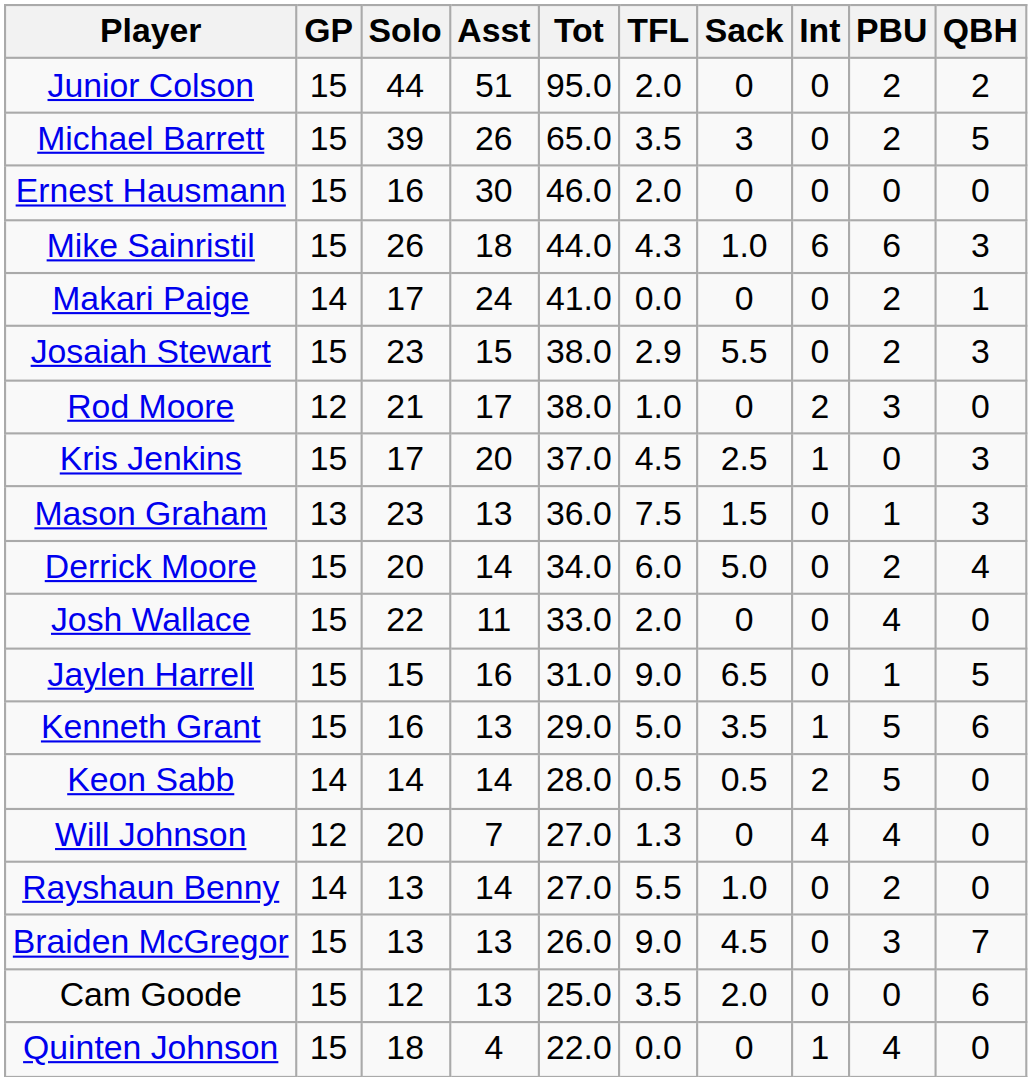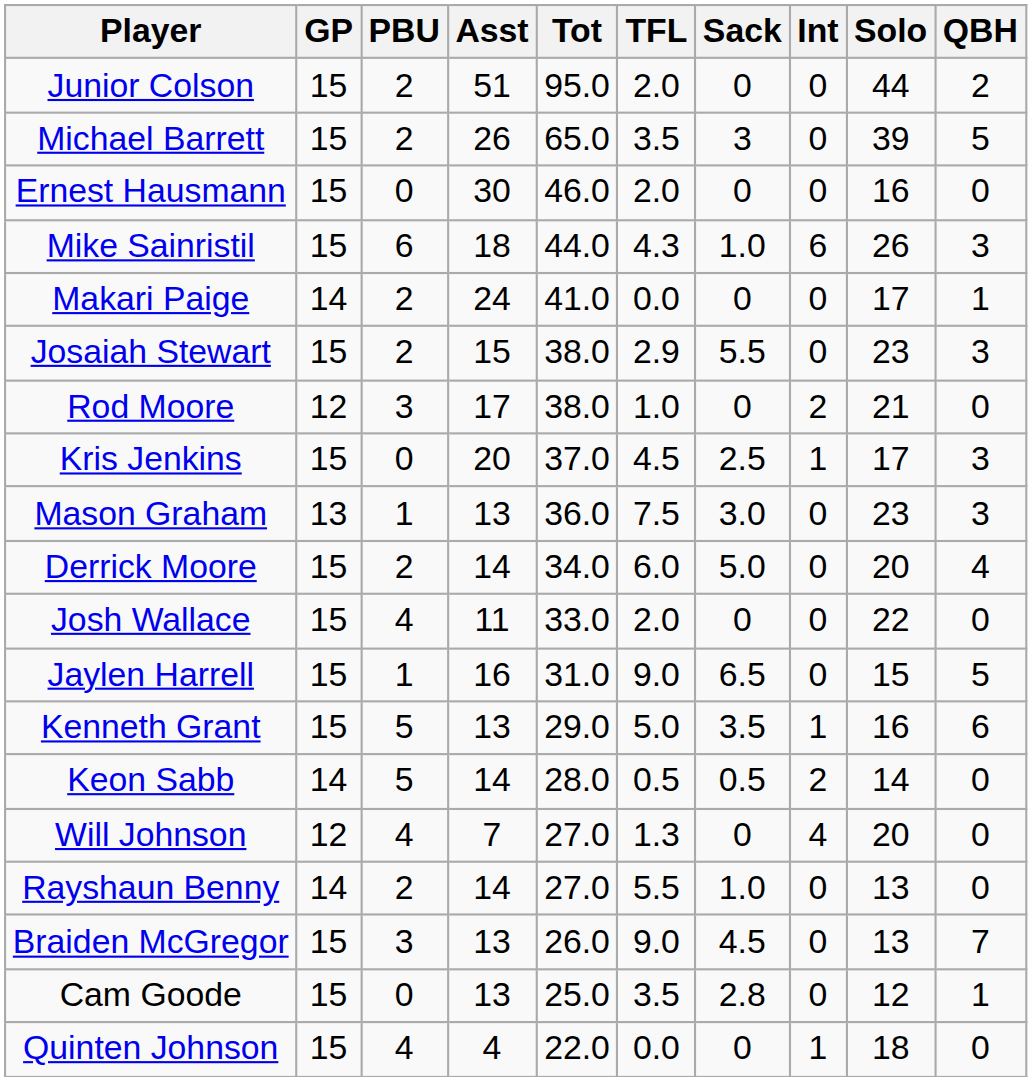columns swapped: (405, 31) <-> (892, 31)
(744, 513) 1.5 -> (742, 513) 3.0
(744, 995) 2.0 -> (742, 995) 2.8
(980, 995) 6 -> (980, 995) 1
